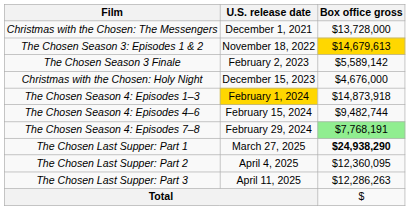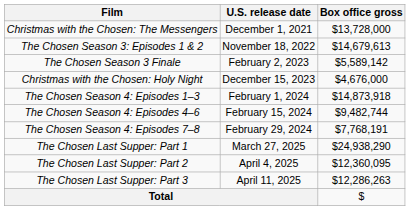(361, 46) gold background -> (361, 46) no background
(269, 96) gold background -> (269, 96) no background
(361, 130) lightgreen background -> (361, 130) no background
(361, 146) bold -> (361, 146) normal
